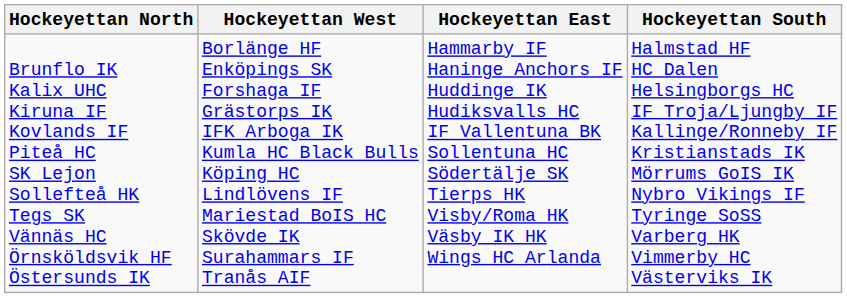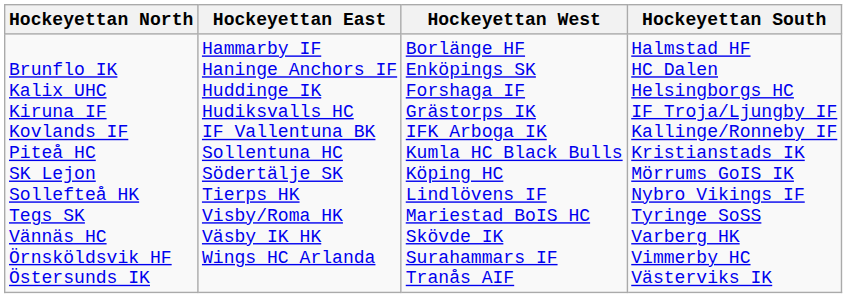columns swapped: (525, 19) <-> (310, 19)
